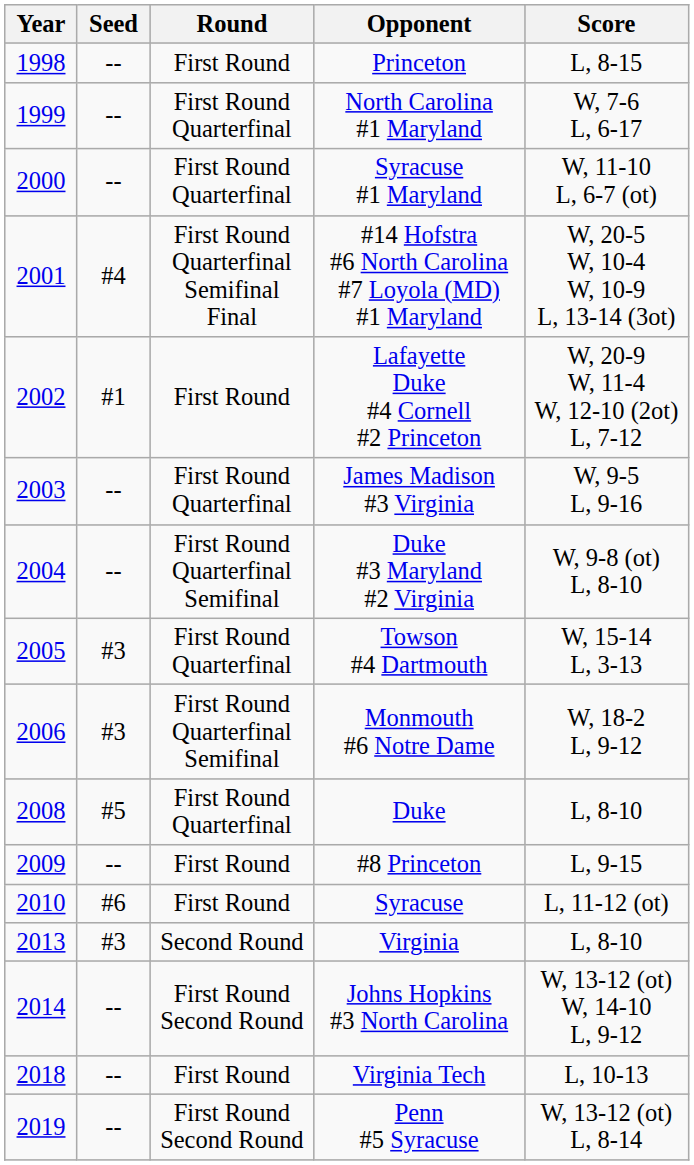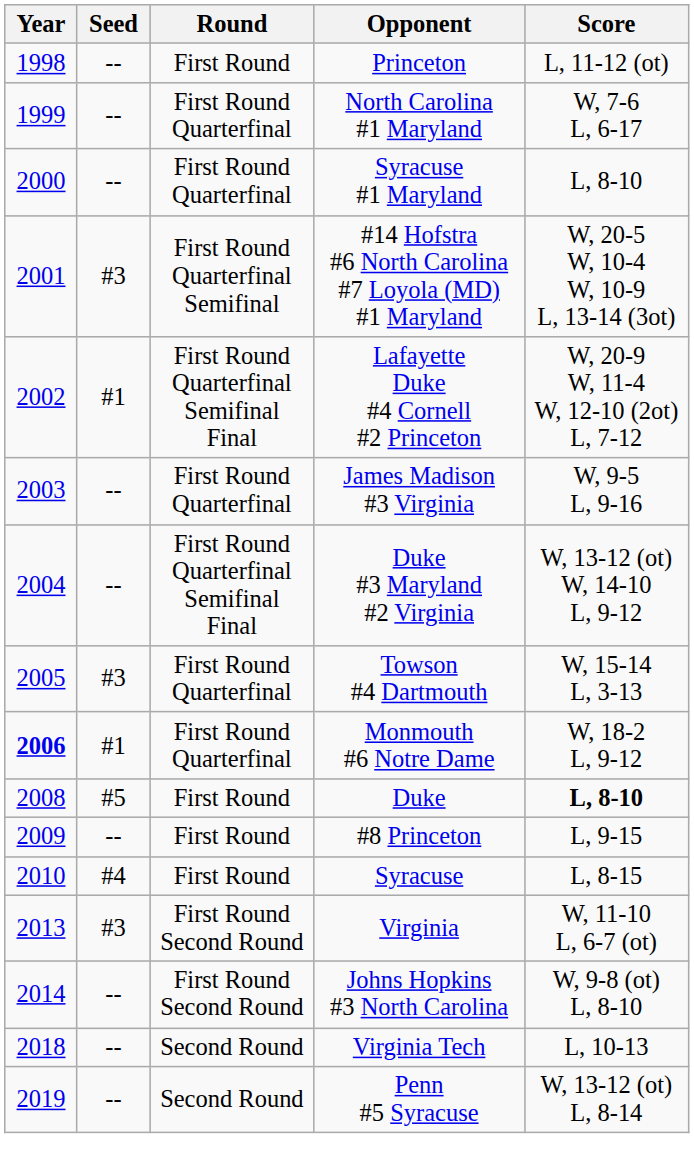(606, 62) L, 8-15 -> (606, 62) L, 11-12 (ot)
(606, 181) W, 11-10 L, 6-7 (ot) -> (606, 181) L, 8-10
(113, 275) #4 -> (113, 275) #3
(232, 275) First Round Quarterfinal Semifinal Final -> (232, 275) First Round Quarterfinal Semifinal
(232, 397) First Round -> (232, 397) First Round Quarterfinal Semifinal Final
(232, 571) First Round Quarterfinal Semifinal -> (232, 584) First Round Quarterfinal Semifinal Final
(606, 571) W, 9-8 (ot) L, 8-10 -> (606, 584) W, 13-12 (ot) W, 14-10 L, 9-12
(41, 731) normal -> (41, 745) bold
(113, 731) #3 -> (113, 745) #1
(232, 731) First Round Quarterfinal Semifinal -> (232, 745) First Round Quarterfinal
(232, 811) First Round Quarterfinal -> (232, 797) First Round
(606, 811) normal -> (606, 797) bold
(113, 902) #6 -> (113, 875) #4
(606, 902) L, 11-12 (ot) -> (606, 875) L, 8-15
(232, 941) Second Round -> (232, 927) First Round Second Round
(606, 941) L, 8-10 -> (606, 927) W, 11-10 L, 6-7 (ot)
(606, 1008) W, 13-12 (ot) W, 14-10 L, 9-12 -> (606, 994) W, 9-8 (ot) L, 8-10
(232, 1074) First Round -> (232, 1046) Second Round
(232, 1127) First Round Second Round -> (232, 1099) Second Round
